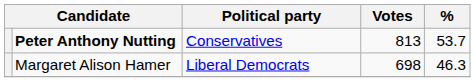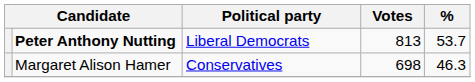(234, 40) Conservatives -> (248, 40) Liberal Democrats
(248, 64) Liberal Democrats -> (234, 64) Conservatives
